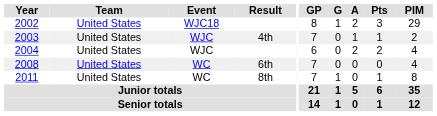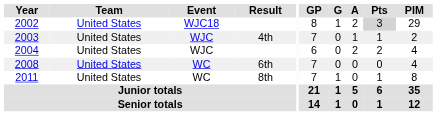(379, 24) no background -> (379, 24) lightgrey background
